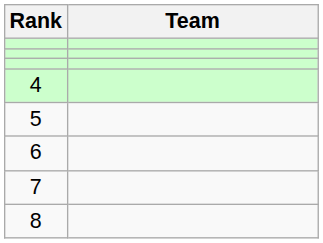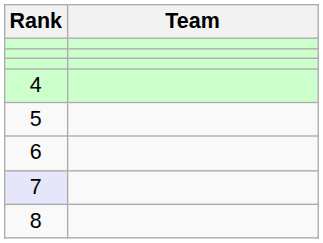(36, 187) no background -> (36, 187) lavender background
